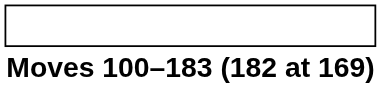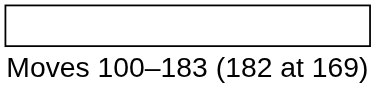(191, 67) bold -> (187, 67) normal
